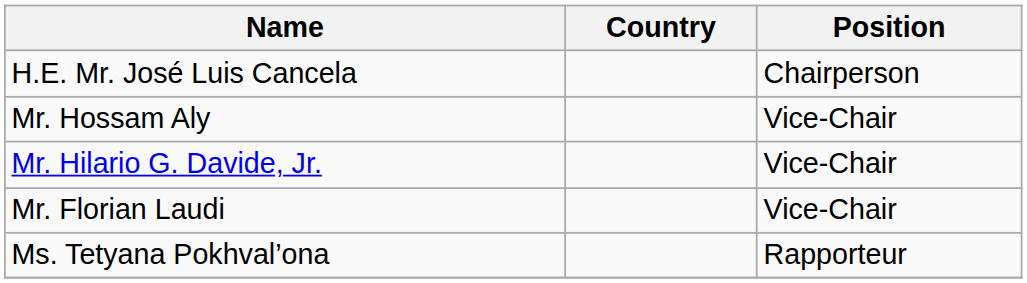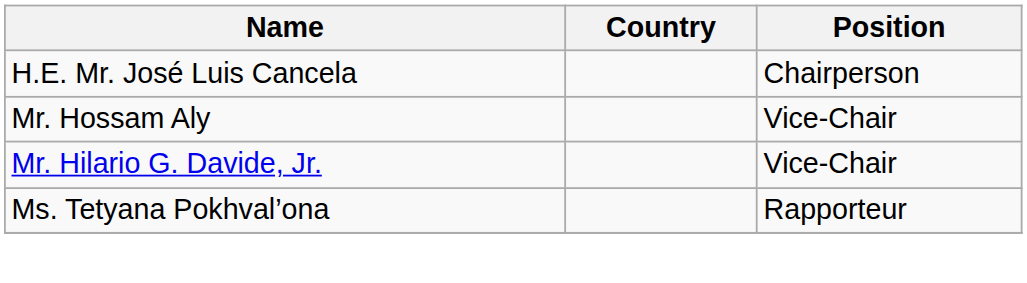- row: (118, 209)
